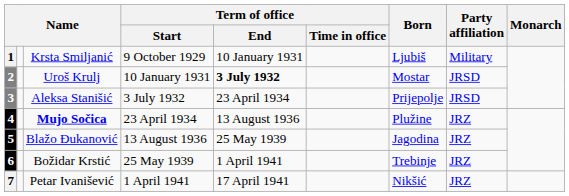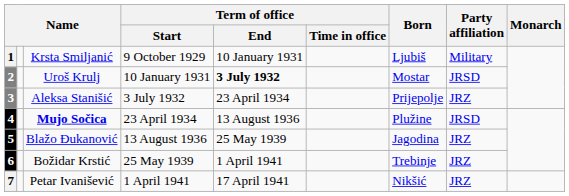(465, 98) JRSD -> (460, 98) JRZ
(460, 118) JRZ -> (465, 118) JRSD
